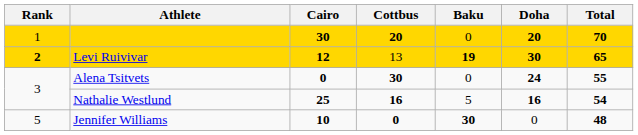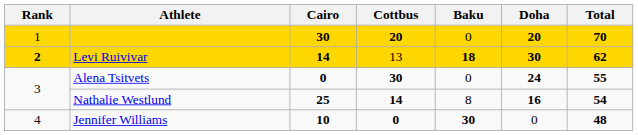(323, 57) 12 -> (323, 57) 14
(468, 57) 19 -> (468, 57) 18
(600, 57) 65 -> (600, 57) 62
(396, 99) 16 -> (396, 99) 14
(468, 99) 5 -> (468, 99) 8
(37, 120) 5 -> (37, 120) 4
